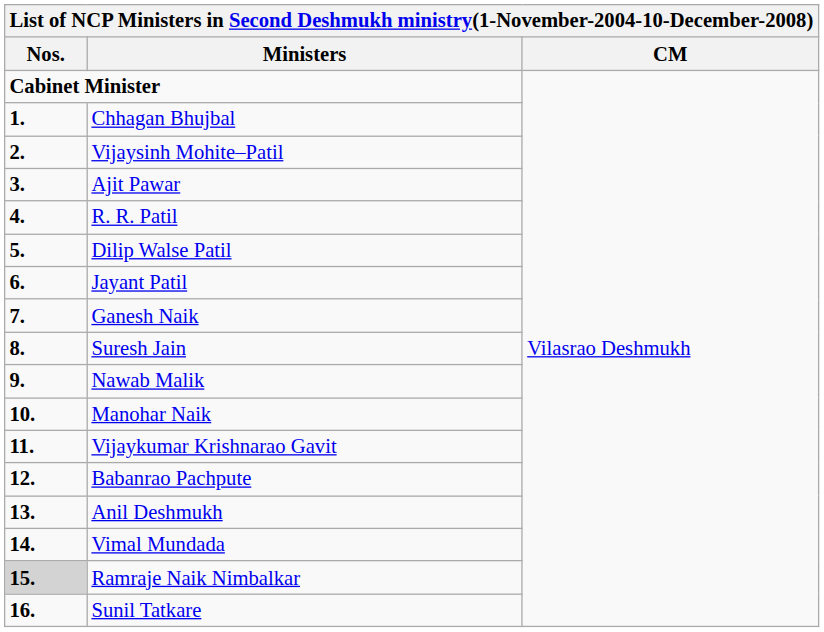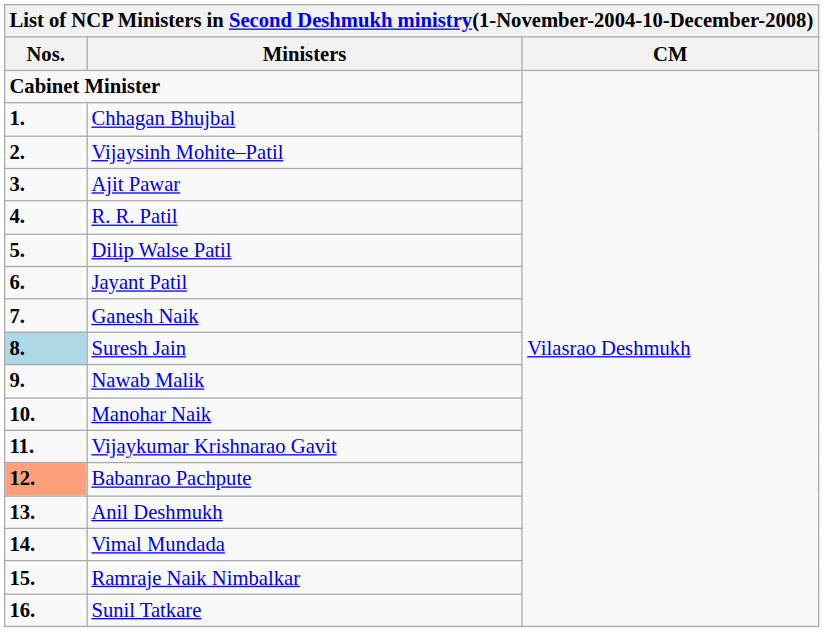(17, 348) no background -> (17, 348) lightblue background
(22, 479) no background -> (22, 479) lightsalmon background
(22, 577) lightgrey background -> (22, 577) no background
